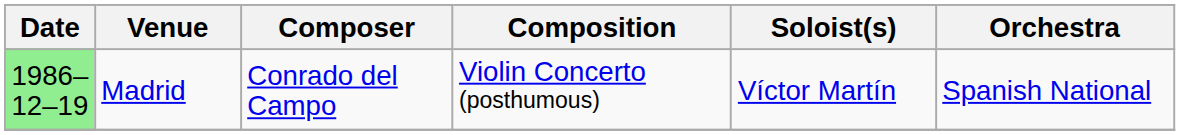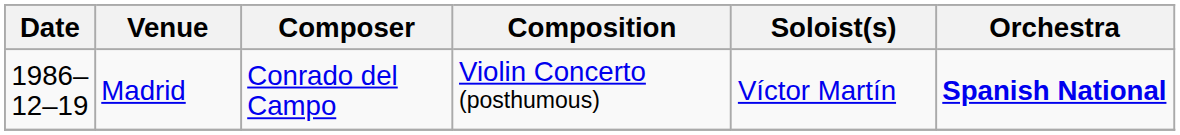(50, 90) lightgreen background -> (50, 90) no background
(1047, 90) normal -> (1054, 90) bold
